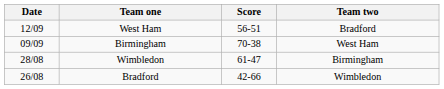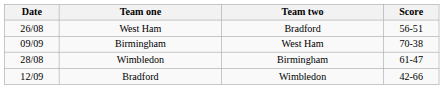columns swapped: (249, 12) <-> (358, 12)
(32, 28) 12/09 -> (32, 28) 26/08
(32, 76) 26/08 -> (32, 76) 12/09
